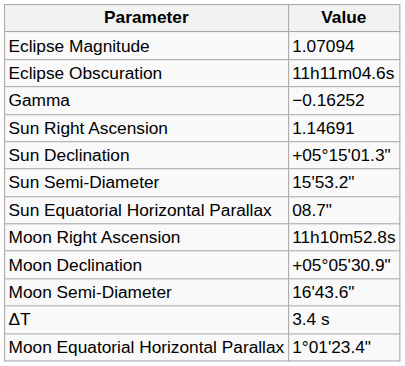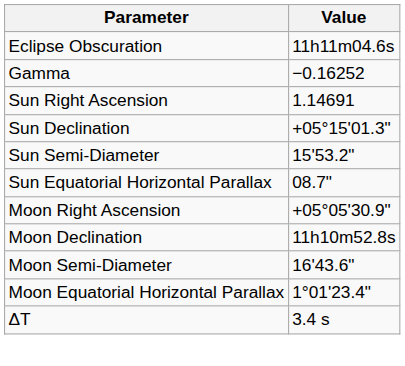- row: (79, 45)
(344, 237) 11h10m52.8s -> (341, 210) +05°05'30.9"
(341, 264) +05°05'30.9" -> (344, 237) 11h10m52.8s
rows swapped: (146, 347) <-> (20, 319)
